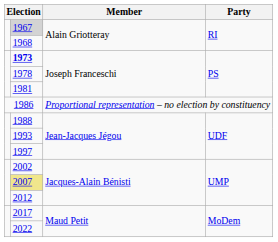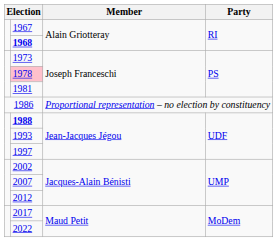(22, 27) lightgrey background -> (22, 27) no background
(22, 43) normal -> (22, 43) bold
(22, 58) bold -> (22, 58) normal
(22, 74) no background -> (22, 74) pink background
(22, 120) normal -> (22, 120) bold
(22, 182) khaki background -> (22, 182) no background
